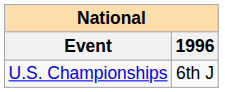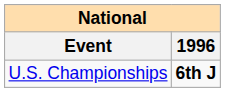(195, 73) normal -> (196, 73) bold
